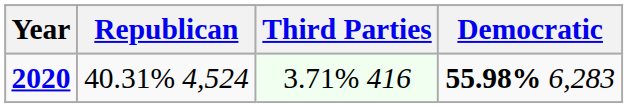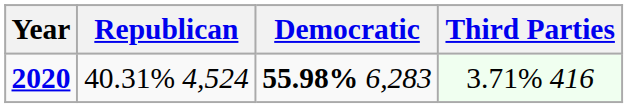columns swapped: (530, 29) <-> (347, 29)
